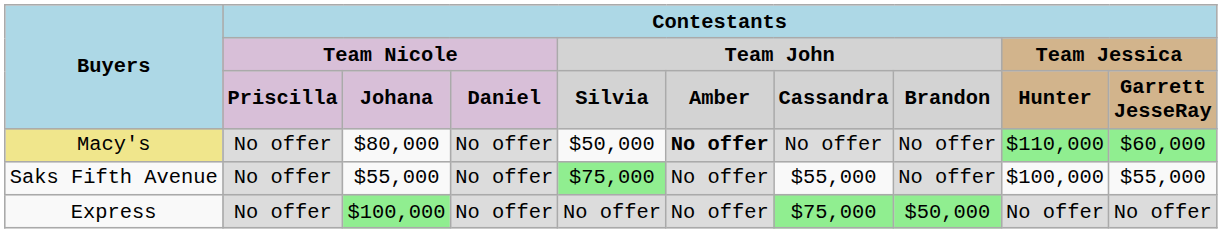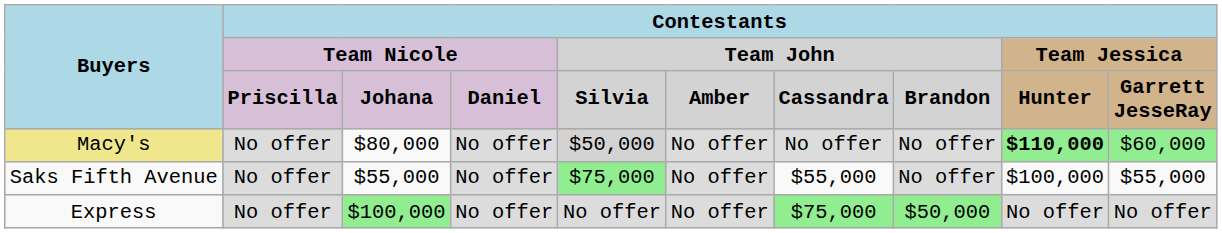(612, 145) no background -> (612, 145) lightgrey background
(720, 145) bold -> (720, 145) normal
(1055, 145) normal -> (1055, 145) bold
